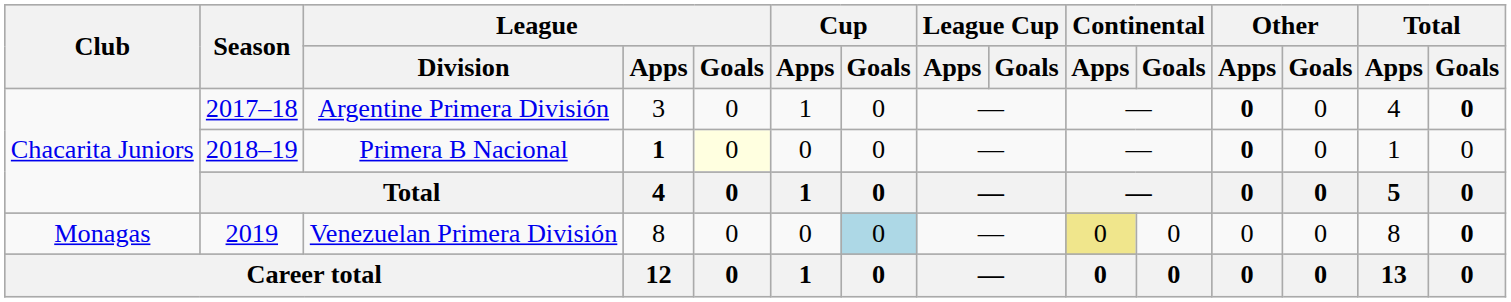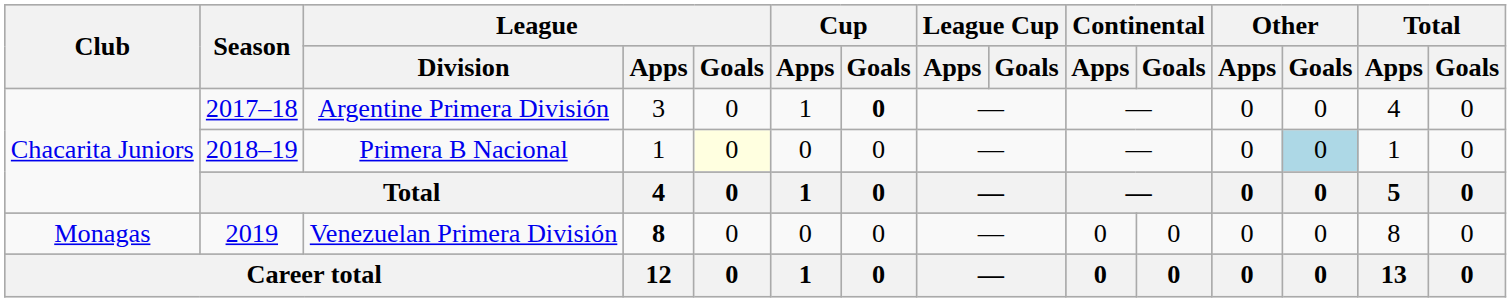(879, 108) normal -> (879, 108) bold
(1247, 108) bold -> (1247, 108) normal
(1467, 108) bold -> (1467, 108) normal
(659, 150) bold -> (659, 150) normal
(1247, 150) bold -> (1247, 150) normal
(1320, 150) no background -> (1320, 150) lightblue background
(659, 233) normal -> (659, 233) bold
(879, 233) lightblue background -> (879, 233) no background
(1100, 233) khaki background -> (1100, 233) no background
(1467, 233) bold -> (1467, 233) normal
